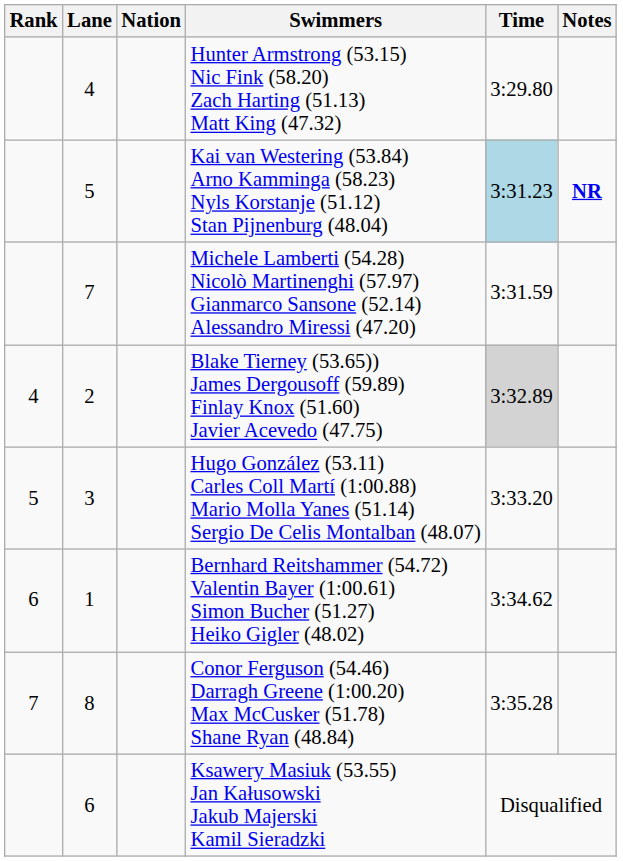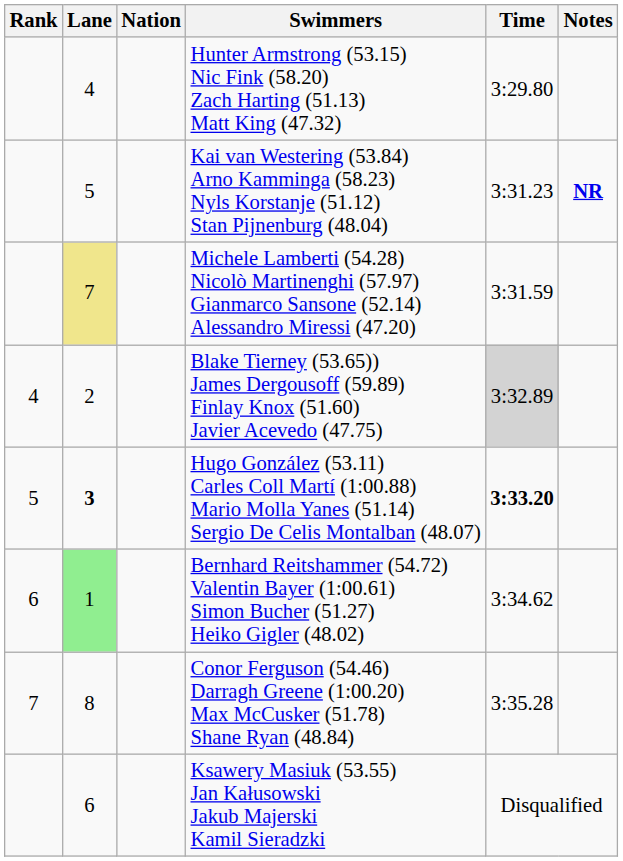(522, 190) lightblue background -> (522, 190) no background
(89, 293) no background -> (89, 293) khaki background
(89, 498) normal -> (89, 498) bold
(522, 498) normal -> (522, 498) bold
(89, 600) no background -> (89, 600) lightgreen background
